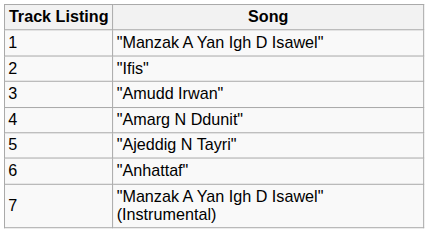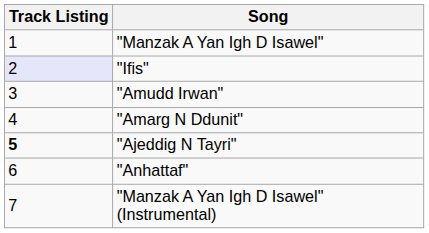(13, 68) no background -> (13, 68) lavender background
(13, 145) normal -> (13, 145) bold
